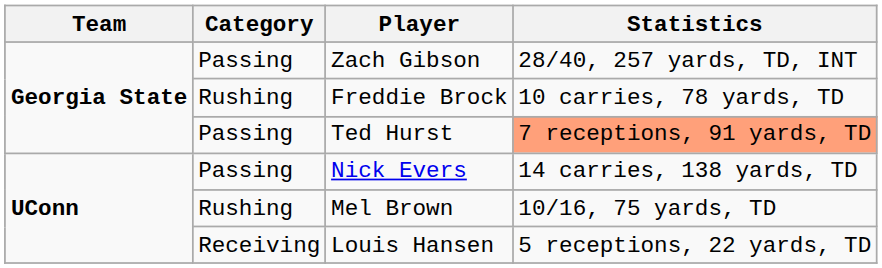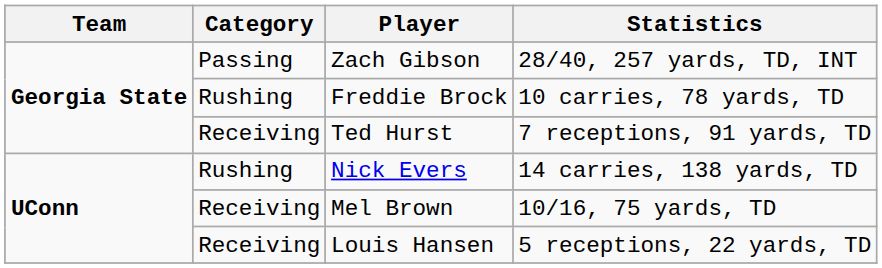(246, 135) Passing -> (259, 135) Receiving
(695, 135) lightsalmon background -> (695, 135) no background
(246, 171) Passing -> (246, 171) Rushing
(246, 208) Rushing -> (259, 208) Receiving
